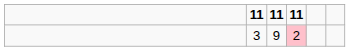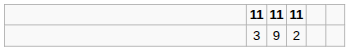(296, 35) pink background -> (296, 35) no background
